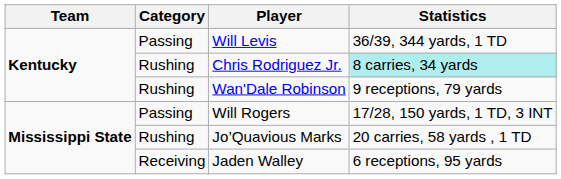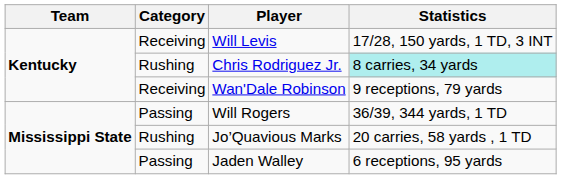(166, 40) Passing -> (172, 40) Receiving
(430, 40) 36/39, 344 yards, 1 TD -> (453, 40) 17/28, 150 yards, 1 TD, 3 INT
(166, 89) Rushing -> (172, 89) Receiving
(453, 113) 17/28, 150 yards, 1 TD, 3 INT -> (430, 113) 36/39, 344 yards, 1 TD
(172, 161) Receiving -> (166, 161) Passing
